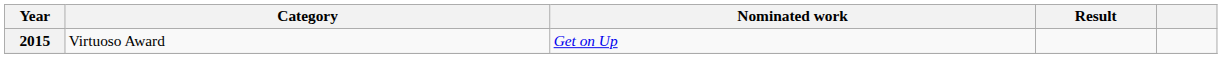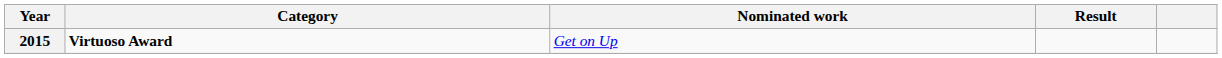(117, 41) normal -> (120, 41) bold
